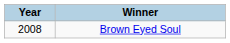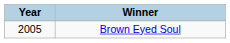(30, 29) 2008 -> (30, 29) 2005
